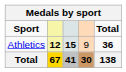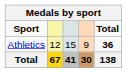(55, 44) bold -> (55, 44) normal
(71, 44) bold -> (71, 44) normal
